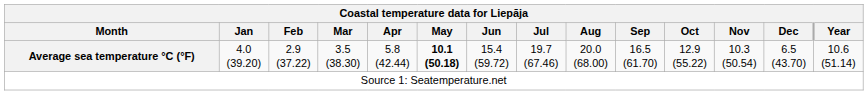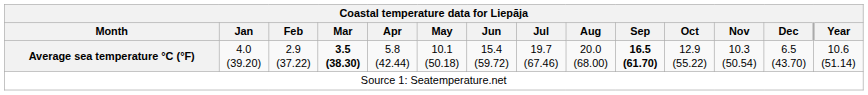(343, 56) normal -> (343, 56) bold
(442, 56) bold -> (442, 56) normal
(640, 56) normal -> (640, 56) bold
